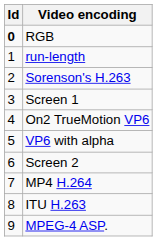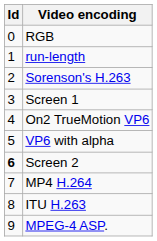(11, 36) bold -> (11, 36) normal
(11, 162) normal -> (11, 162) bold
